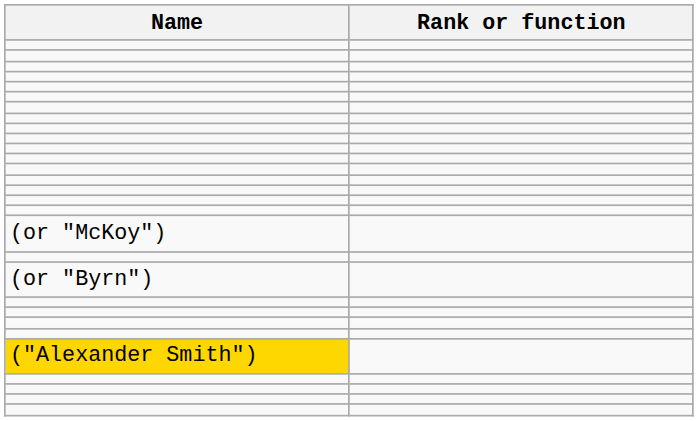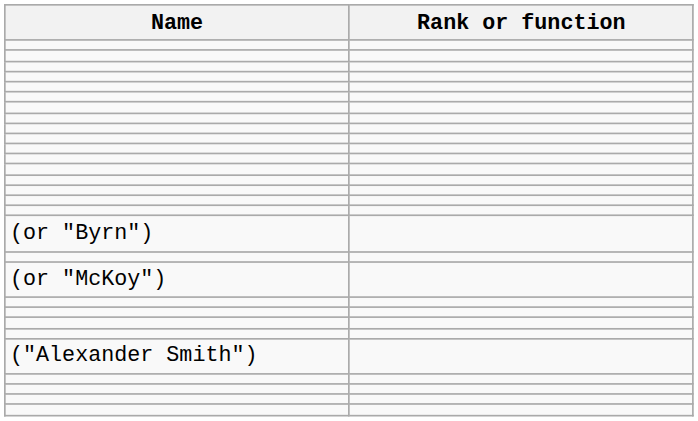(88, 234) (or "McKoy") -> (82, 234) (or "Byrn")
(82, 279) (or "Byrn") -> (88, 279) (or "McKoy")
(134, 356) gold background -> (134, 356) no background
